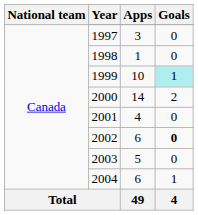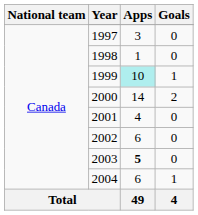(138, 76) no background -> (138, 76) paleturquoise background
(174, 76) paleturquoise background -> (174, 76) no background
(174, 138) bold -> (174, 138) normal
(138, 158) normal -> (138, 158) bold
